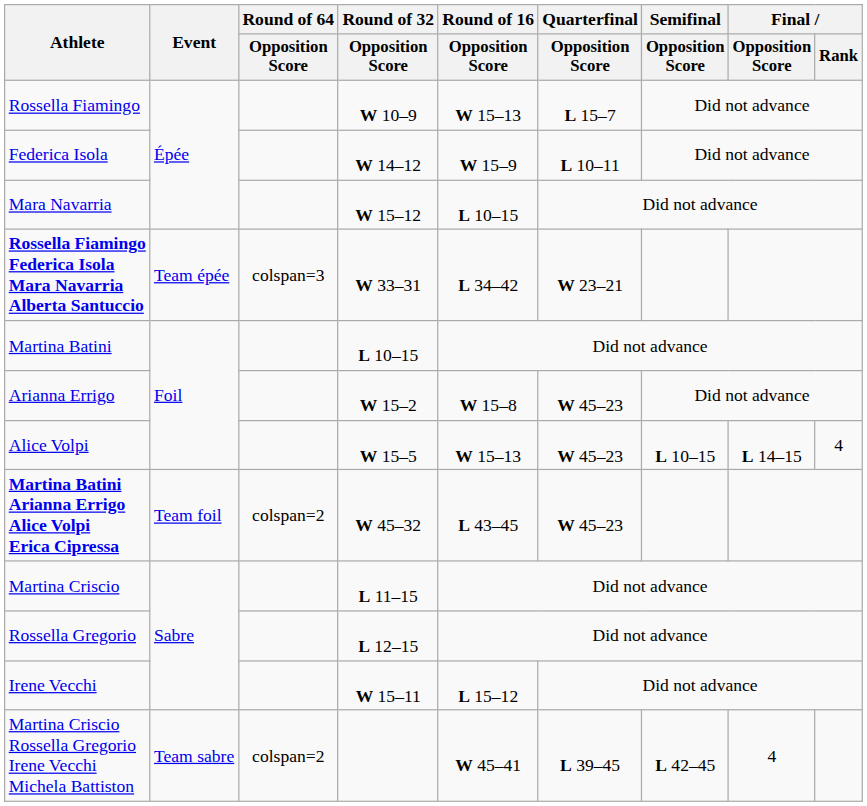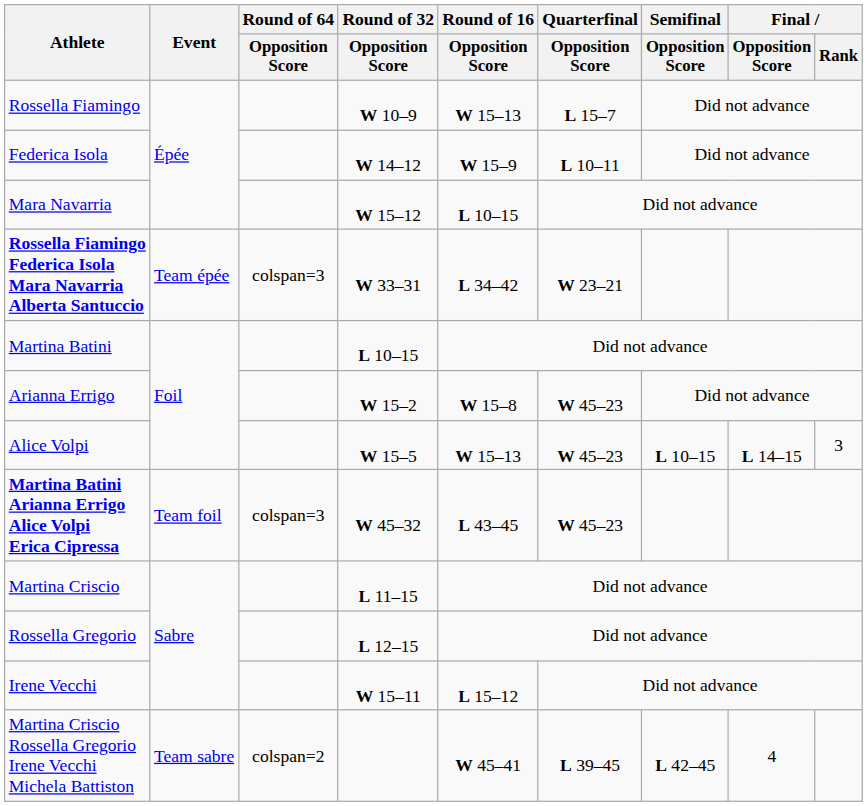(839, 445) 4 -> (839, 445) 3
(288, 515) colspan=2 -> (288, 515) colspan=3
